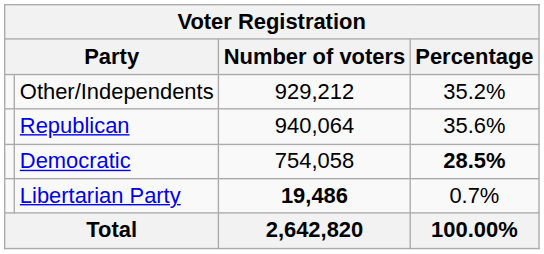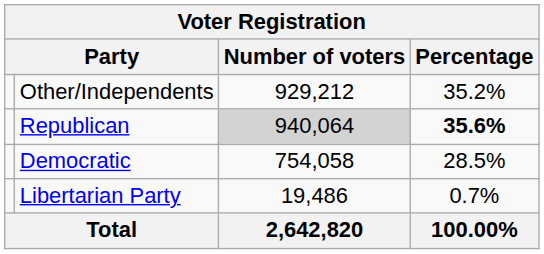(314, 126) no background -> (314, 126) lightgrey background
(474, 126) normal -> (474, 126) bold
(474, 160) bold -> (474, 160) normal
(314, 195) bold -> (314, 195) normal
